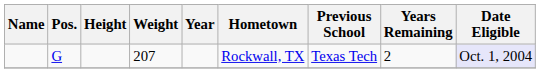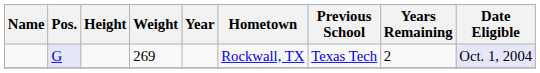(57, 56) no background -> (57, 56) lavender background
(144, 56) 207 -> (144, 56) 269
